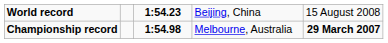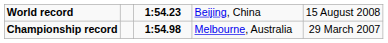(344, 30) bold -> (345, 30) normal
